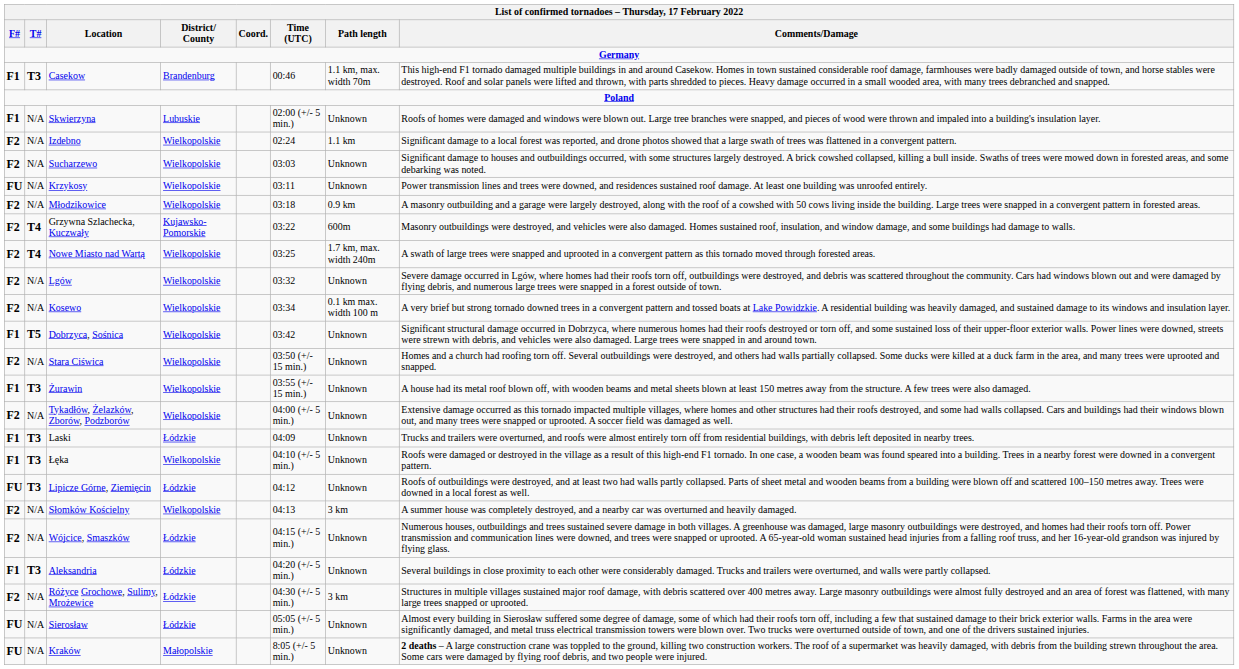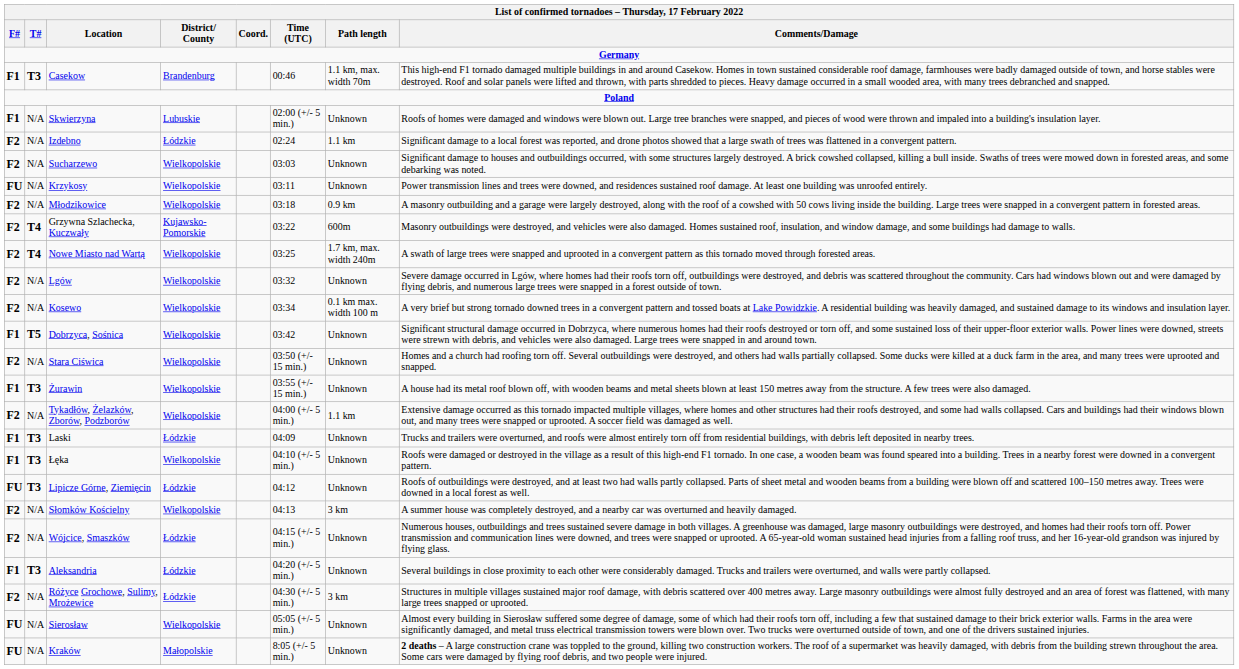(192, 141) Wielkopolskie -> (179, 141) Łódzkie
(347, 415) Unknown -> (342, 415) 1.1 km
(179, 624) Łódzkie -> (192, 624) Wielkopolskie
